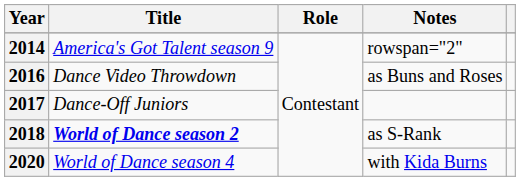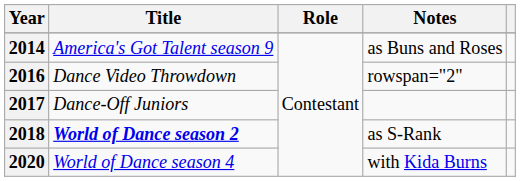(415, 47) rowspan="2" -> (435, 47) as Buns and Roses
(435, 76) as Buns and Roses -> (415, 76) rowspan="2"
